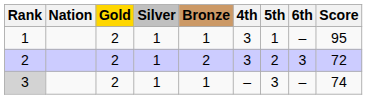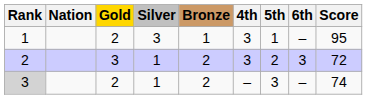(157, 37) 1 -> (157, 37) 3
(115, 60) 2 -> (115, 60) 3
(206, 82) 1 -> (206, 82) 2
